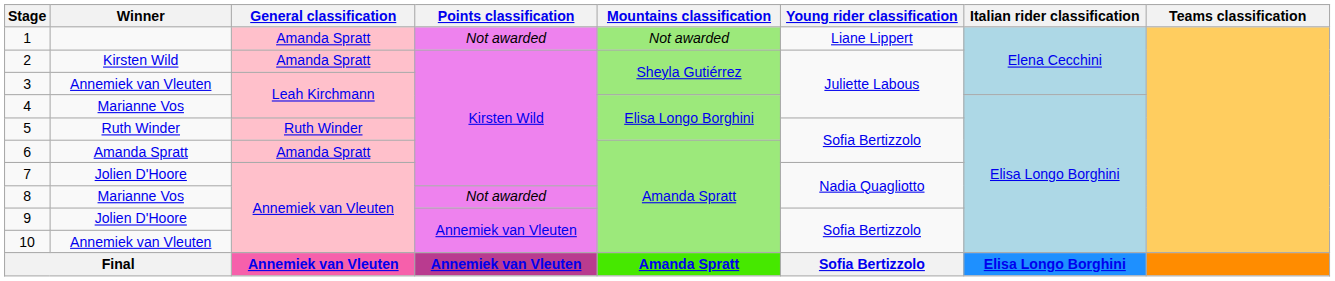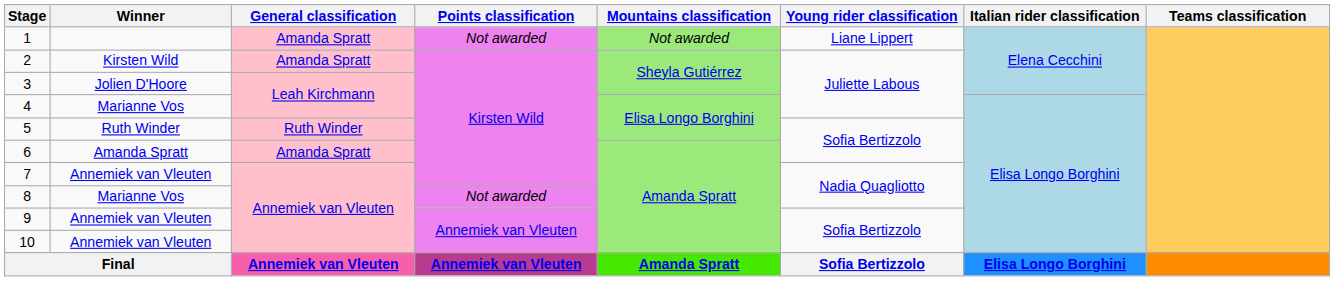(141, 84) Annemiek van Vleuten -> (141, 84) Jolien D'Hoore
(141, 174) Jolien D'Hoore -> (141, 174) Annemiek van Vleuten
(141, 219) Jolien D'Hoore -> (141, 219) Annemiek van Vleuten
